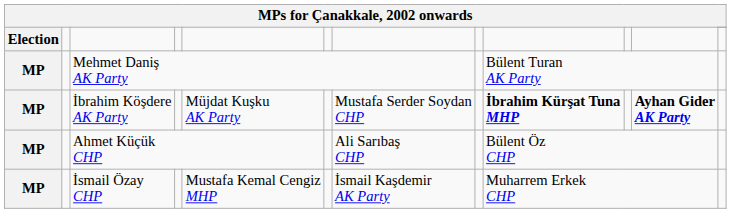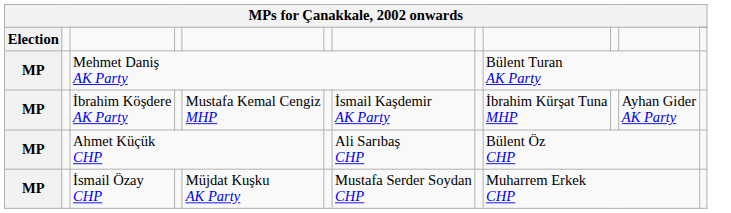(228, 109) Müjdat Kuşku AK Party -> (253, 109) Mustafa Kemal Cengiz MHP
(403, 109) Mustafa Serder Soydan CHP -> (383, 109) İsmail Kaşdemir AK Party
(553, 109) bold -> (547, 109) normal
(675, 109) bold -> (659, 109) normal
(253, 188) Mustafa Kemal Cengiz MHP -> (228, 188) Müjdat Kuşku AK Party
(383, 188) İsmail Kaşdemir AK Party -> (403, 188) Mustafa Serder Soydan CHP
